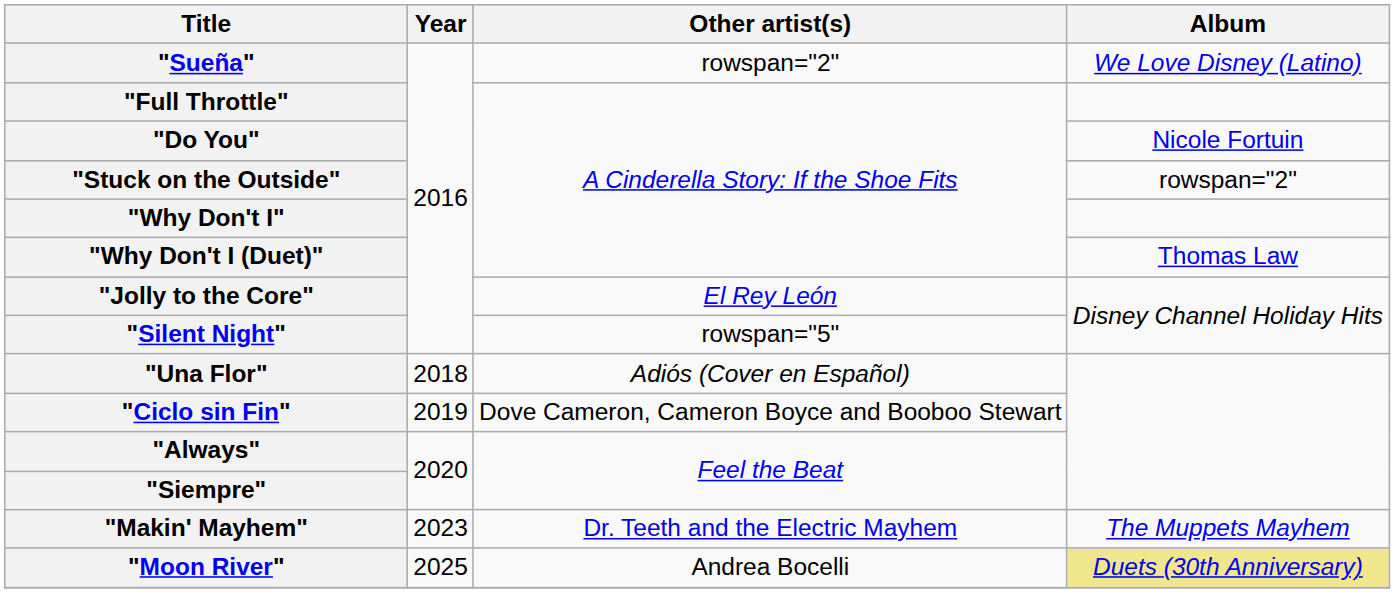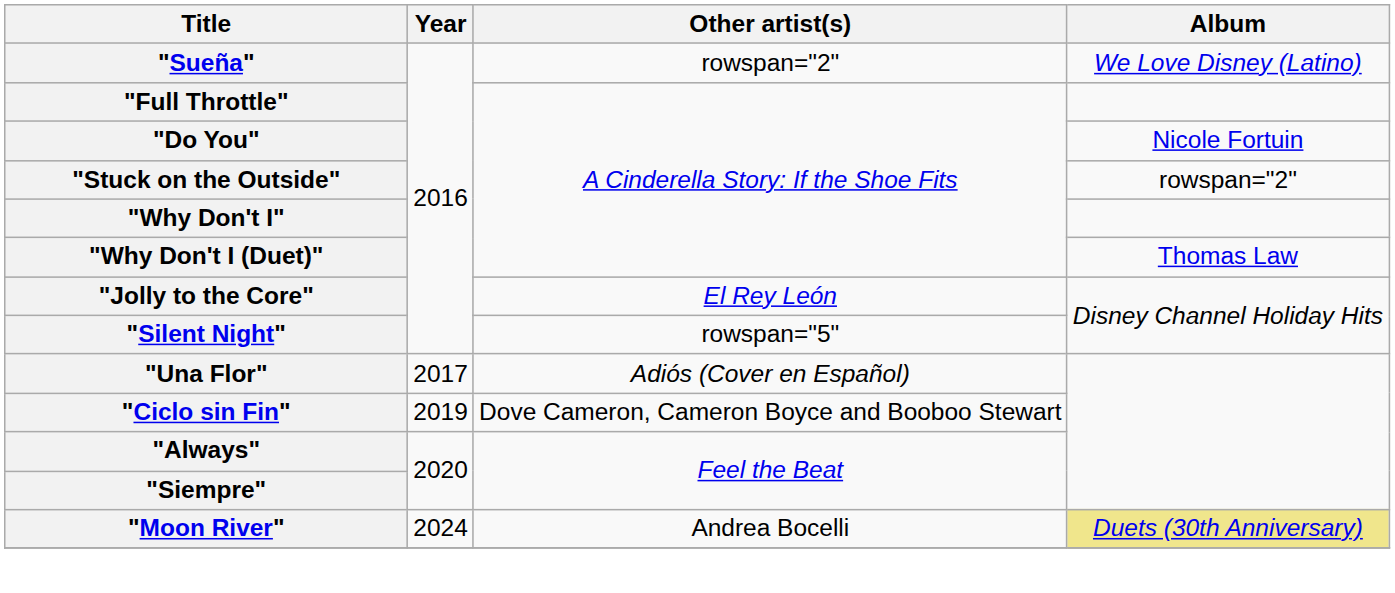(441, 373) 2018 -> (441, 373) 2017
- row: (206, 528)
(441, 567) 2025 -> (441, 528) 2024
